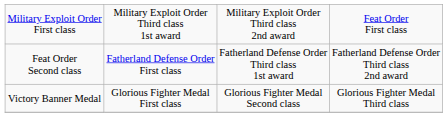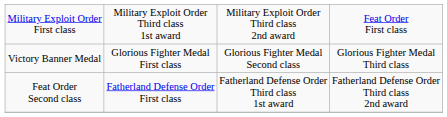rows swapped: (55, 64) <-> (55, 98)
